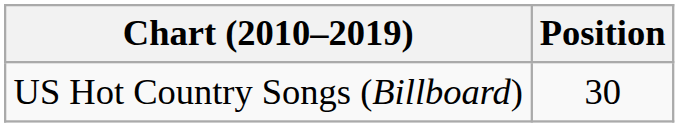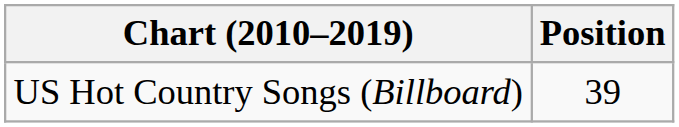(603, 91) 30 -> (603, 91) 39
